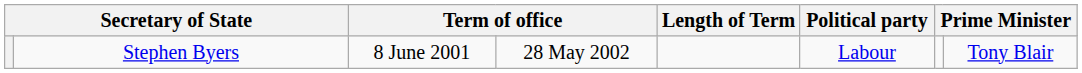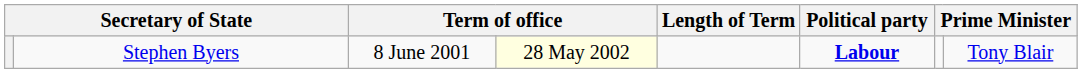(576, 52) no background -> (576, 52) lightyellow background
(867, 52) normal -> (867, 52) bold
